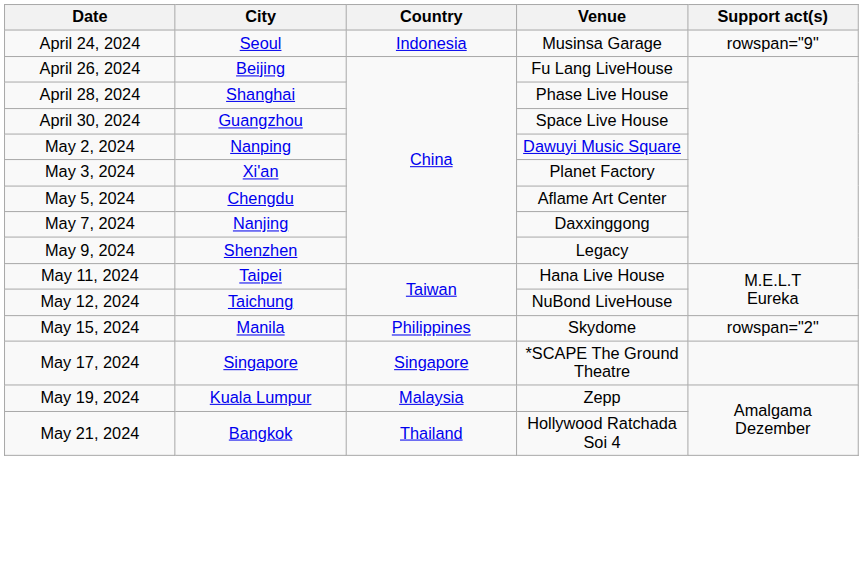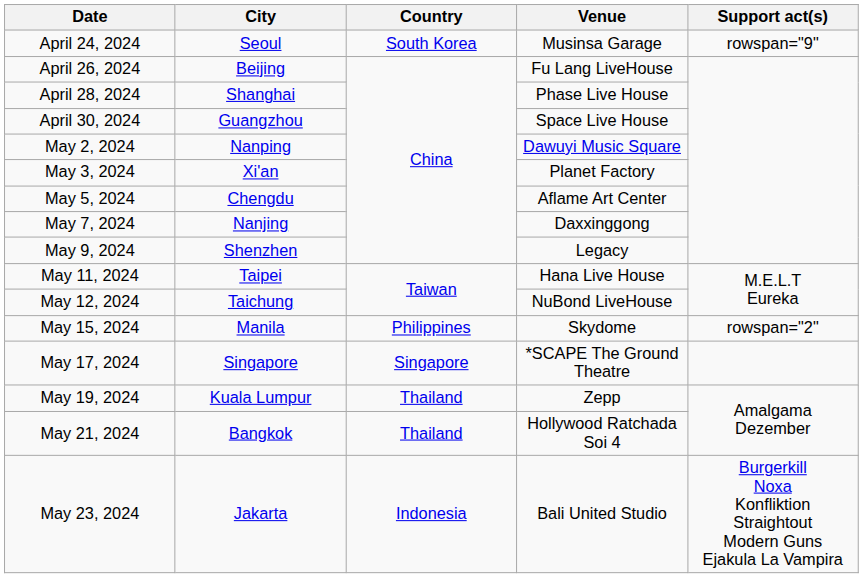(431, 43) Indonesia -> (431, 43) South Korea
(431, 398) Malaysia -> (431, 398) Thailand
+ row: (90, 514)
